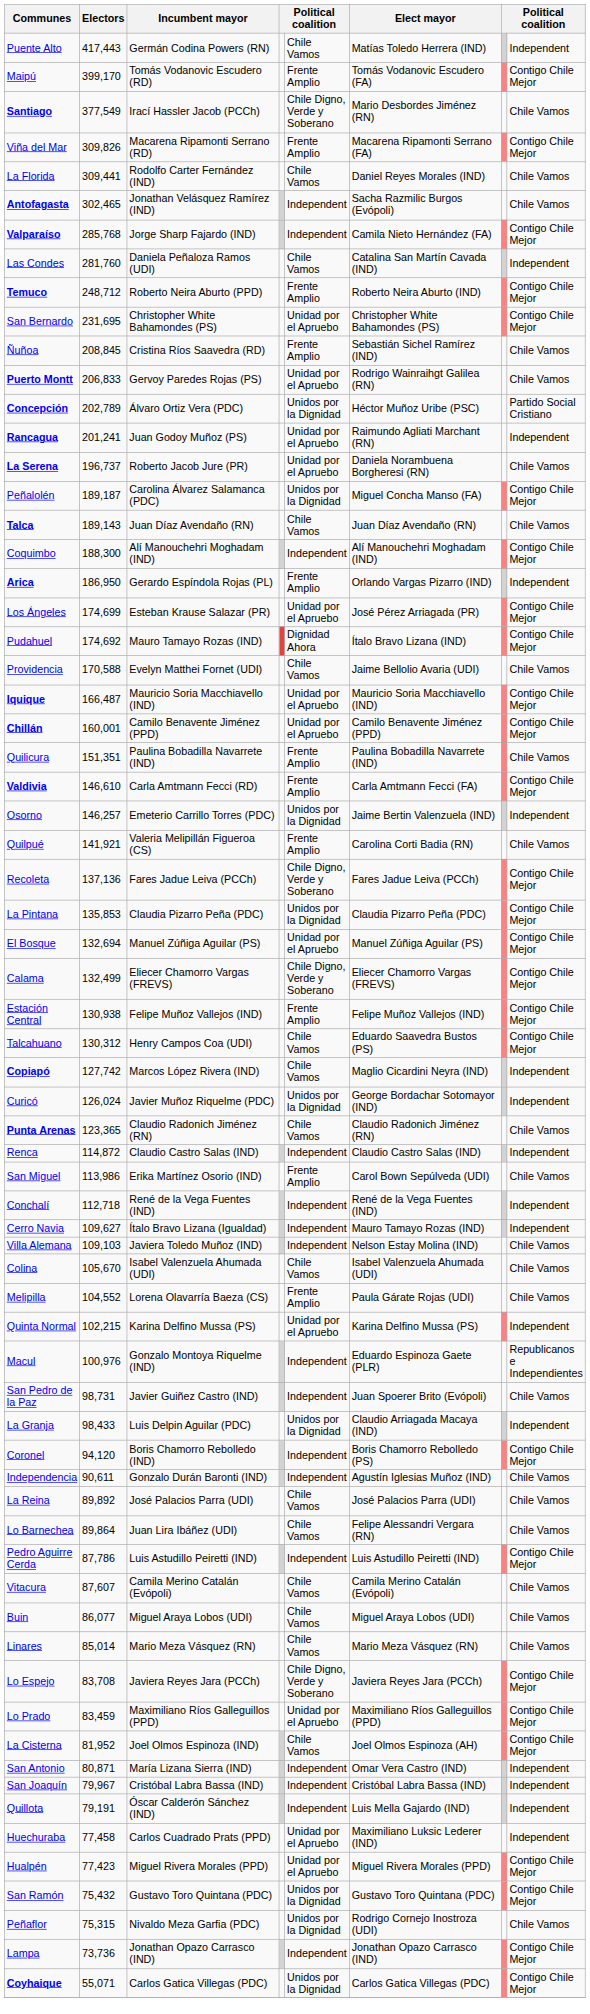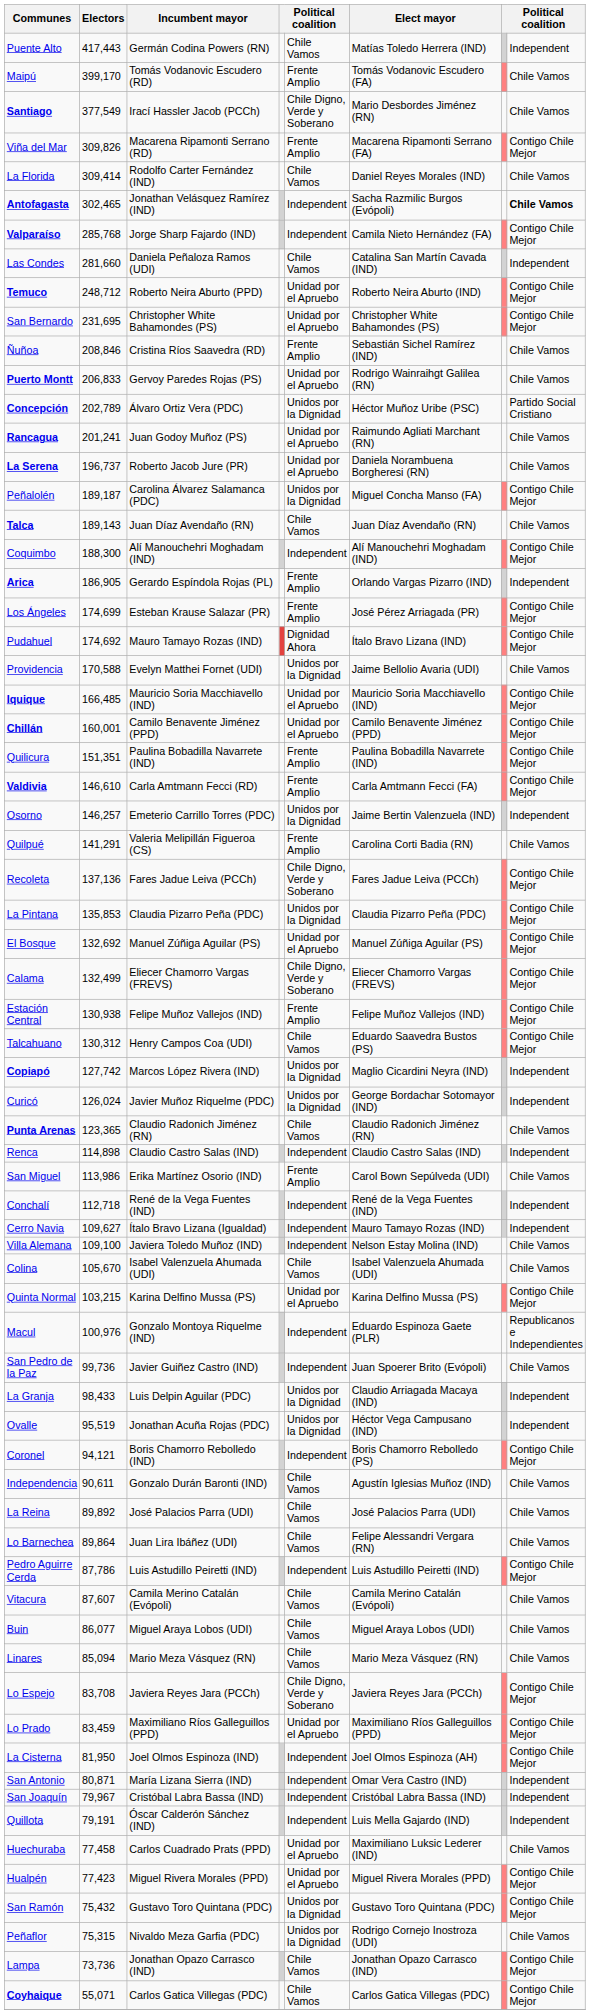(542, 77) Contigo Chile Mejor -> (539, 77) Chile Vamos
(101, 176) 309,441 -> (101, 176) 309,414
(539, 205) normal -> (541, 205) bold
(101, 263) 281,760 -> (101, 263) 281,660
(303, 292) Frente Amplio -> (313, 292) Unidad por el Apruebo
(101, 350) 208,845 -> (101, 350) 208,846
(539, 437) Independent -> (539, 437) Chile Vamos
(101, 583) 186,950 -> (101, 583) 186,905
(313, 612) Unidad por el Apruebo -> (303, 612) Frente Amplio
(303, 670) Chile Vamos -> (314, 670) Unidos por la Dignidad
(101, 699) 166,487 -> (101, 699) 166,485
(539, 757) Chile Vamos -> (542, 757) Contigo Chile Mejor
(101, 844) 141,921 -> (101, 844) 141,291
(101, 944) 132,694 -> (101, 944) 132,692
(303, 1072) Chile Vamos -> (314, 1072) Unidos por la Dignidad
(101, 1153) 114,872 -> (101, 1153) 114,898
(101, 1245) 109,103 -> (101, 1245) 109,100
- row: (26, 1297)
(101, 1326) 102,215 -> (101, 1297) 103,215
(539, 1326) Independent -> (542, 1297) Contigo Chile Mejor
(98, 1396) 98,731 -> (98, 1367) 99,736
+ row: (22, 1426)
(98, 1455) 94,120 -> (98, 1455) 94,121
(317, 1478) Independent -> (303, 1484) Chile Vamos
(98, 1646) 85,014 -> (98, 1658) 85,094
(98, 1745) 81,952 -> (98, 1757) 81,950
(303, 1745) Chile Vamos -> (317, 1757) Independent
(539, 1837) Independent -> (539, 1849) Chile Vamos
(317, 1954) Independent -> (303, 1966) Chile Vamos
(314, 1983) Unidos por la Dignidad -> (303, 1995) Chile Vamos
